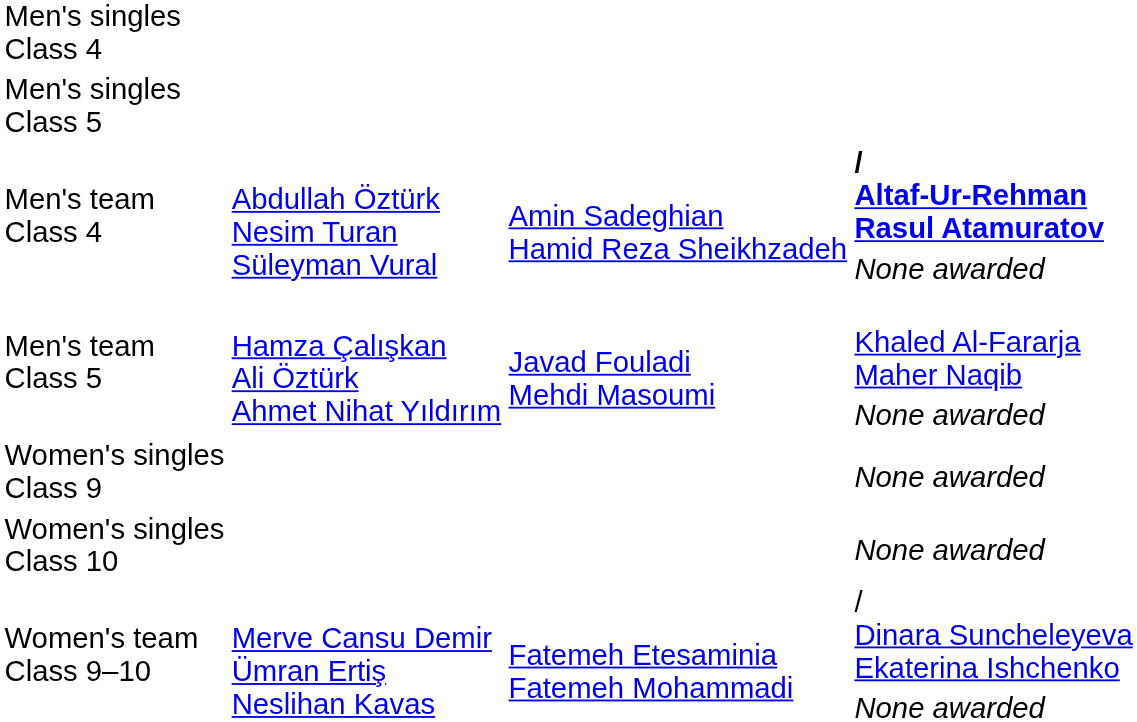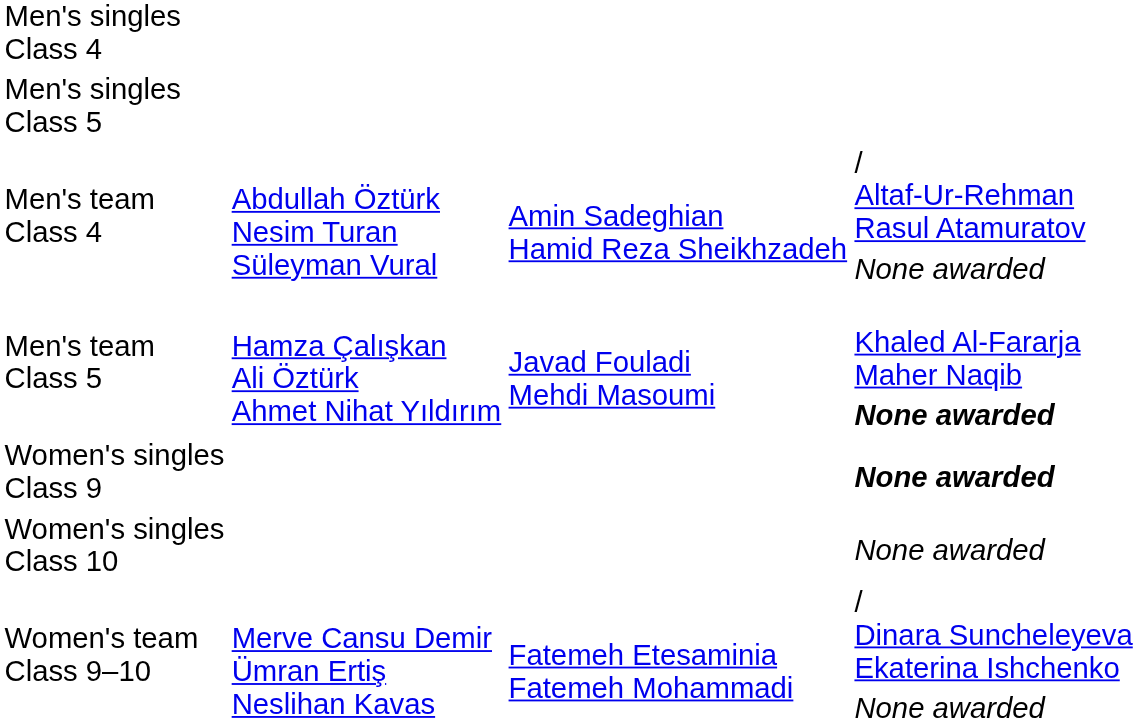(979, 195) bold -> (970, 195) normal
(950, 415) normal -> (955, 415) bold
(950, 477) normal -> (955, 477) bold
